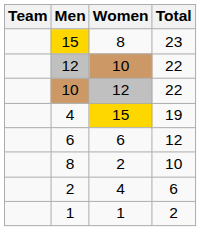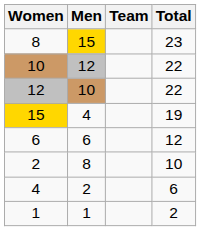columns swapped: (28, 16) <-> (121, 16)
